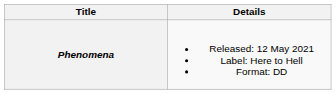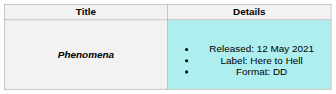(249, 60) no background -> (249, 60) paleturquoise background
